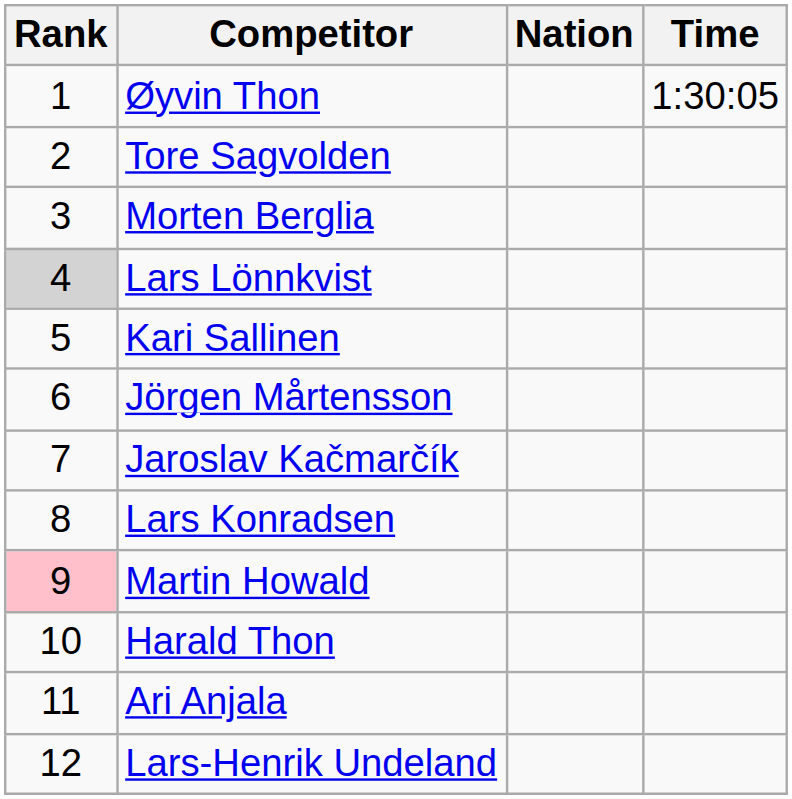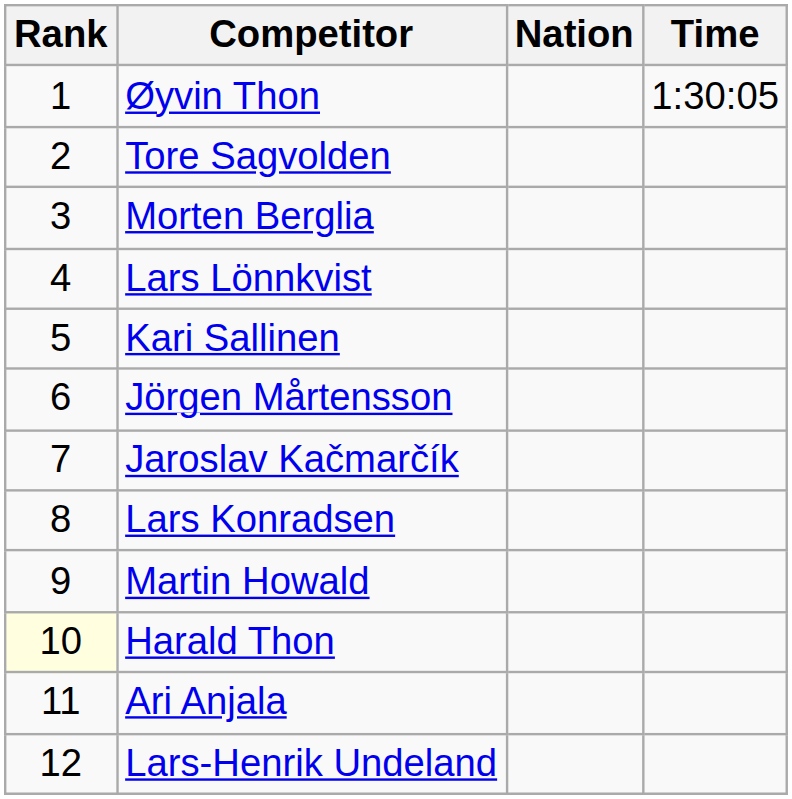(61, 277) lightgrey background -> (61, 277) no background
(61, 580) pink background -> (61, 580) no background
(61, 641) no background -> (61, 641) lightyellow background
